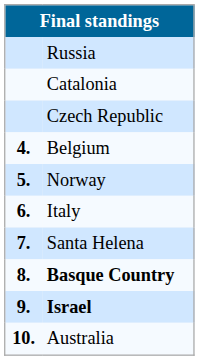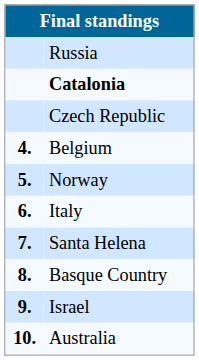(82, 84) normal -> (87, 84) bold
(111, 275) bold -> (108, 275) normal
(69, 306) bold -> (69, 306) normal
